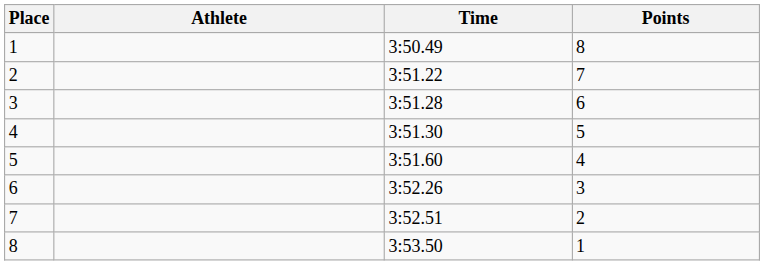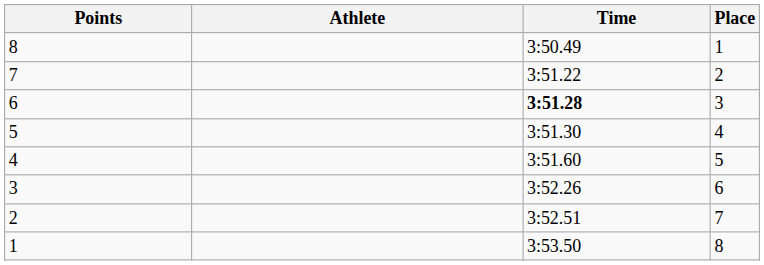columns swapped: (29, 18) <-> (666, 18)
(416, 103) normal -> (555, 103) bold
